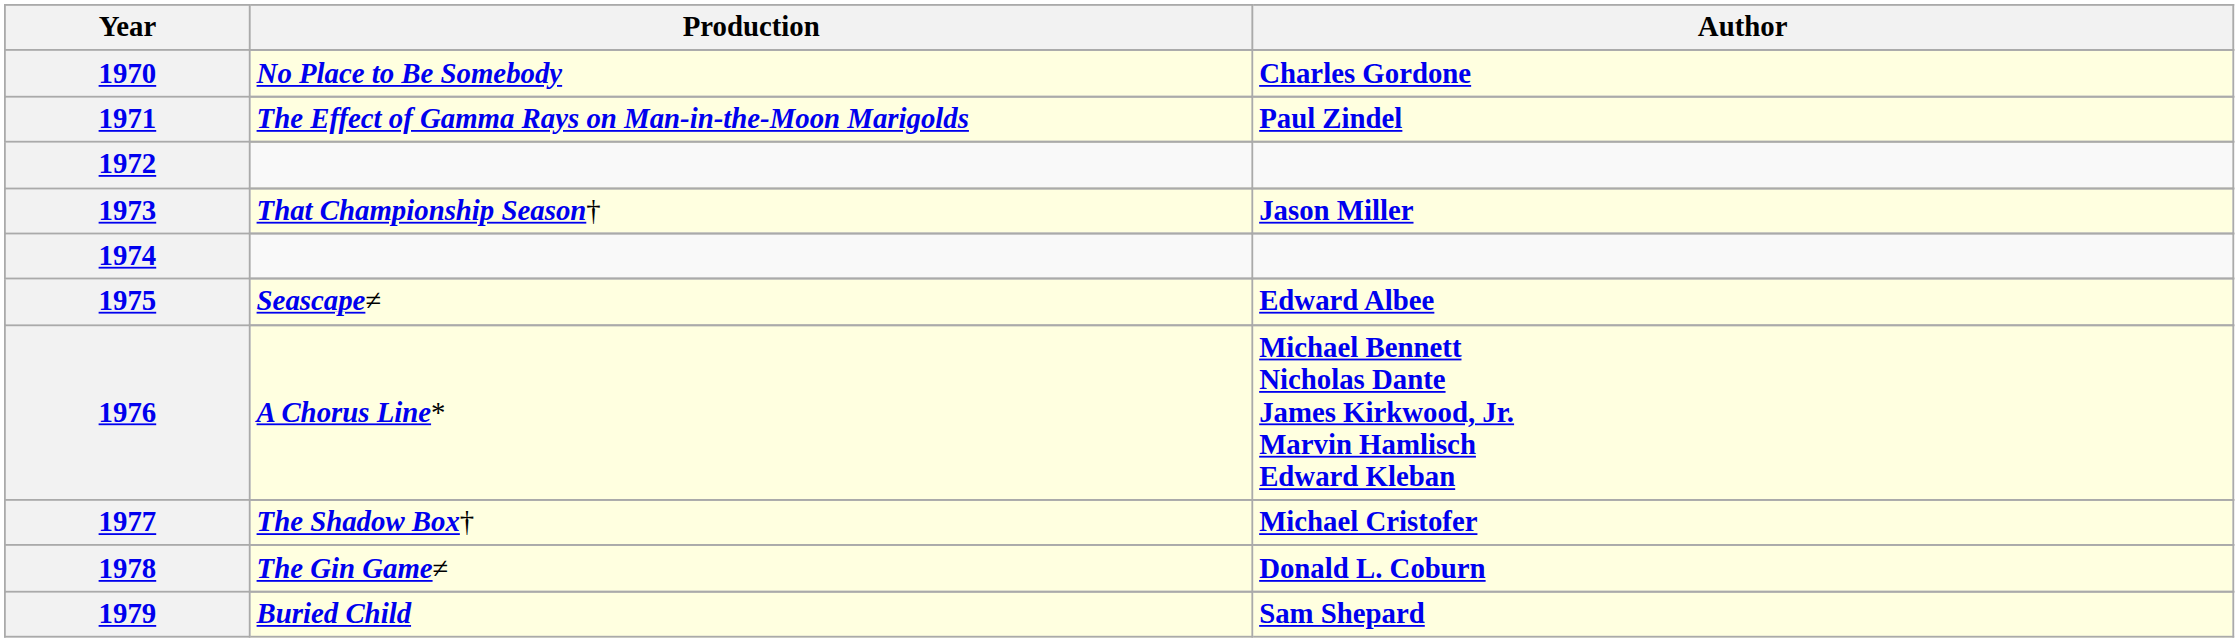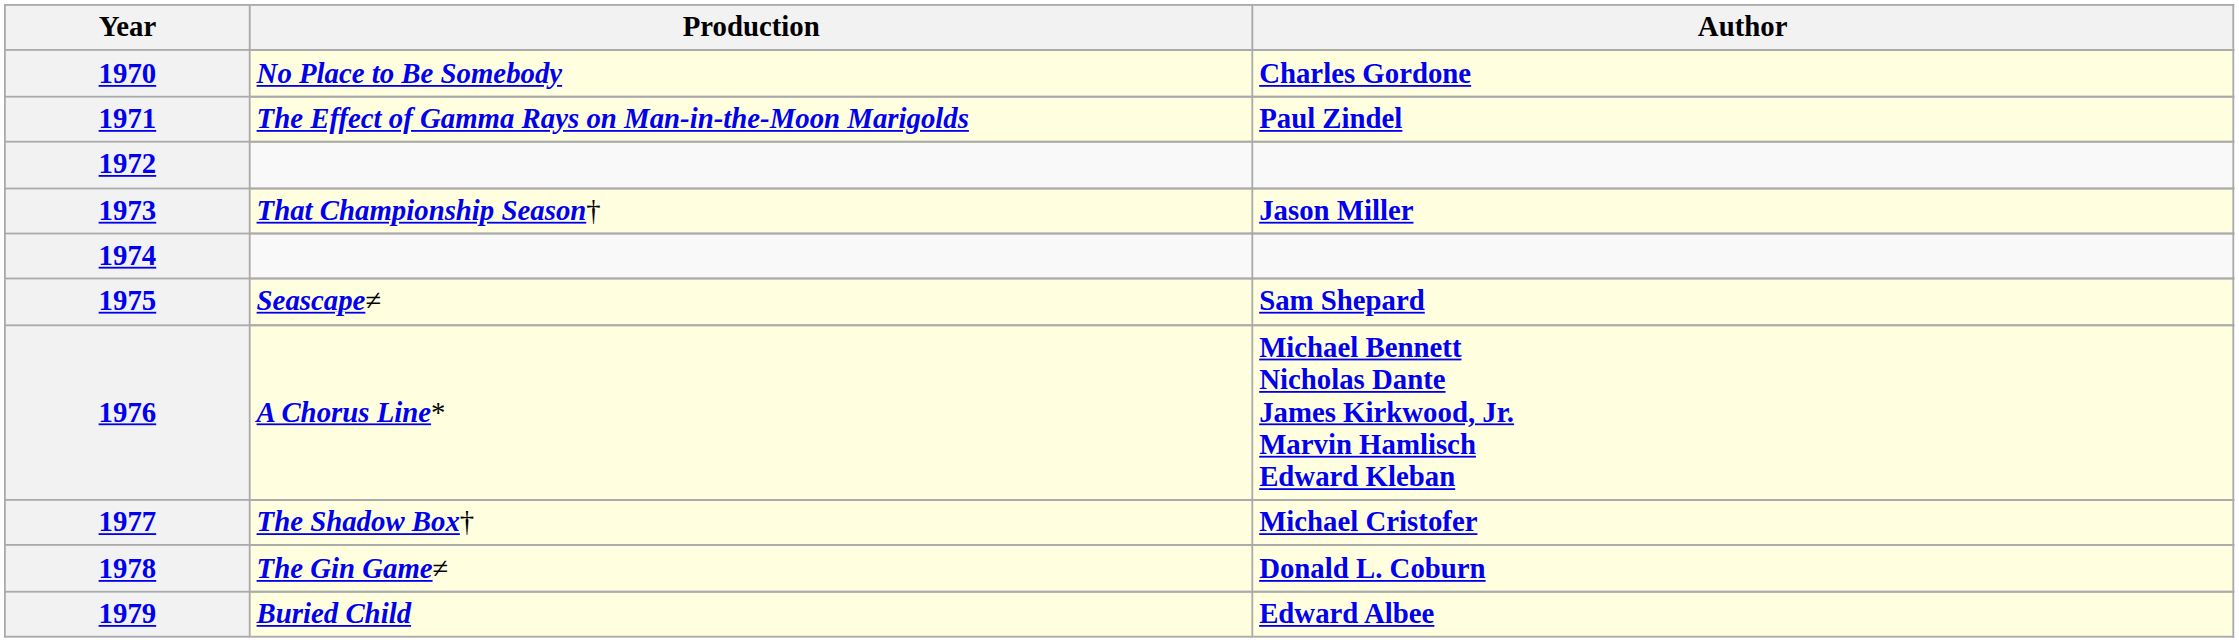(1347, 301) Edward Albee -> (1342, 301) Sam Shepard
(1342, 613) Sam Shepard -> (1347, 613) Edward Albee
